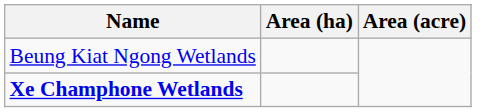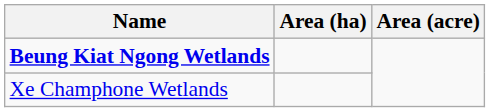(133, 55) normal -> (140, 55) bold
(126, 89) bold -> (119, 89) normal
